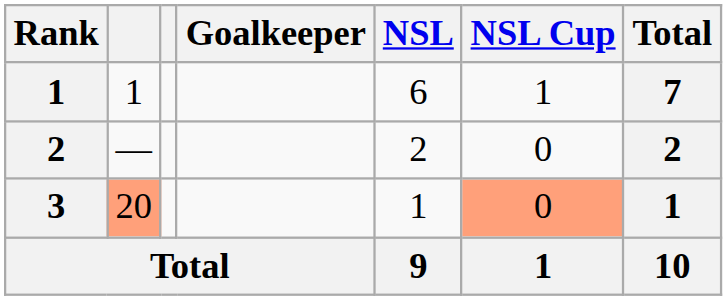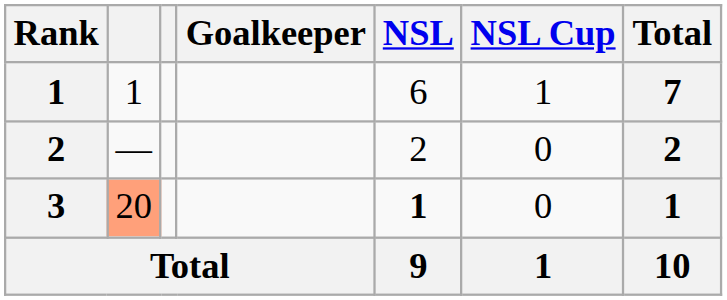(418, 206) normal -> (418, 206) bold
(543, 206) lightsalmon background -> (543, 206) no background
